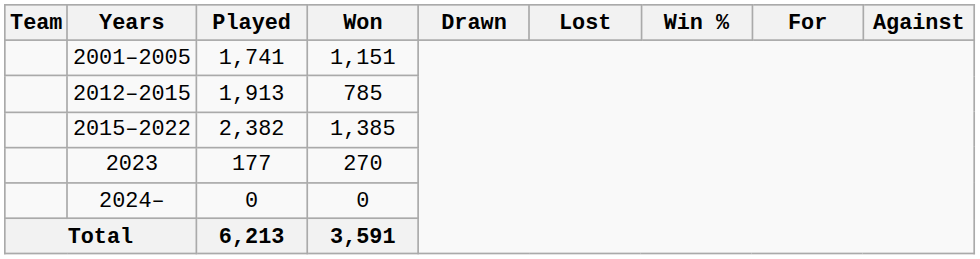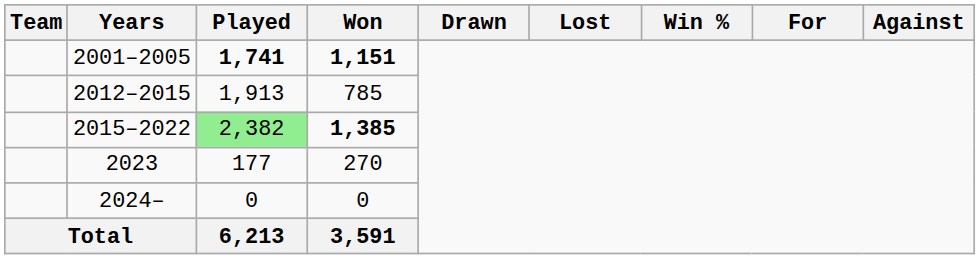(252, 58) normal -> (252, 58) bold
(363, 58) normal -> (363, 58) bold
(252, 129) no background -> (252, 129) lightgreen background
(363, 129) normal -> (363, 129) bold
